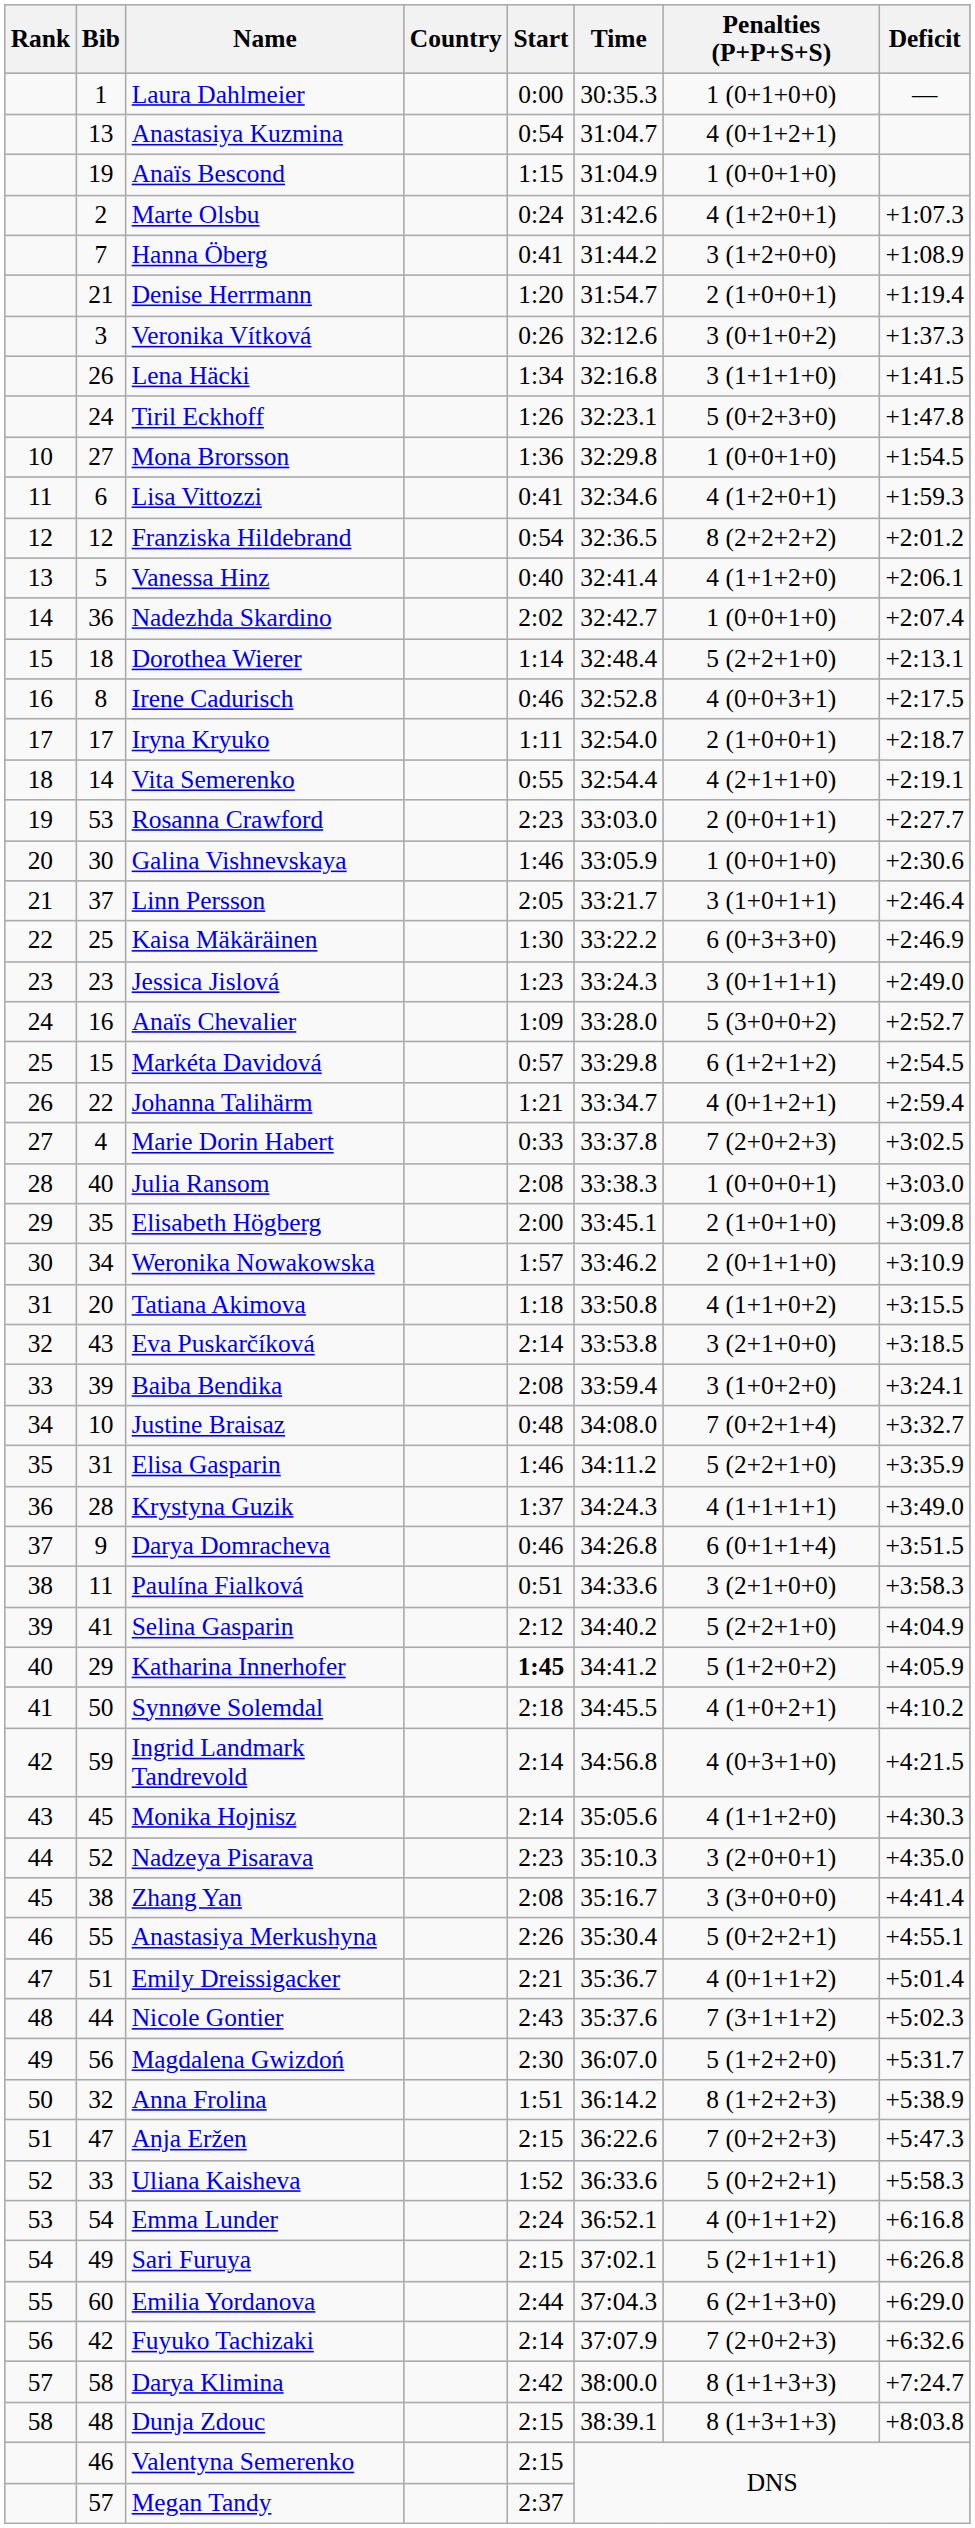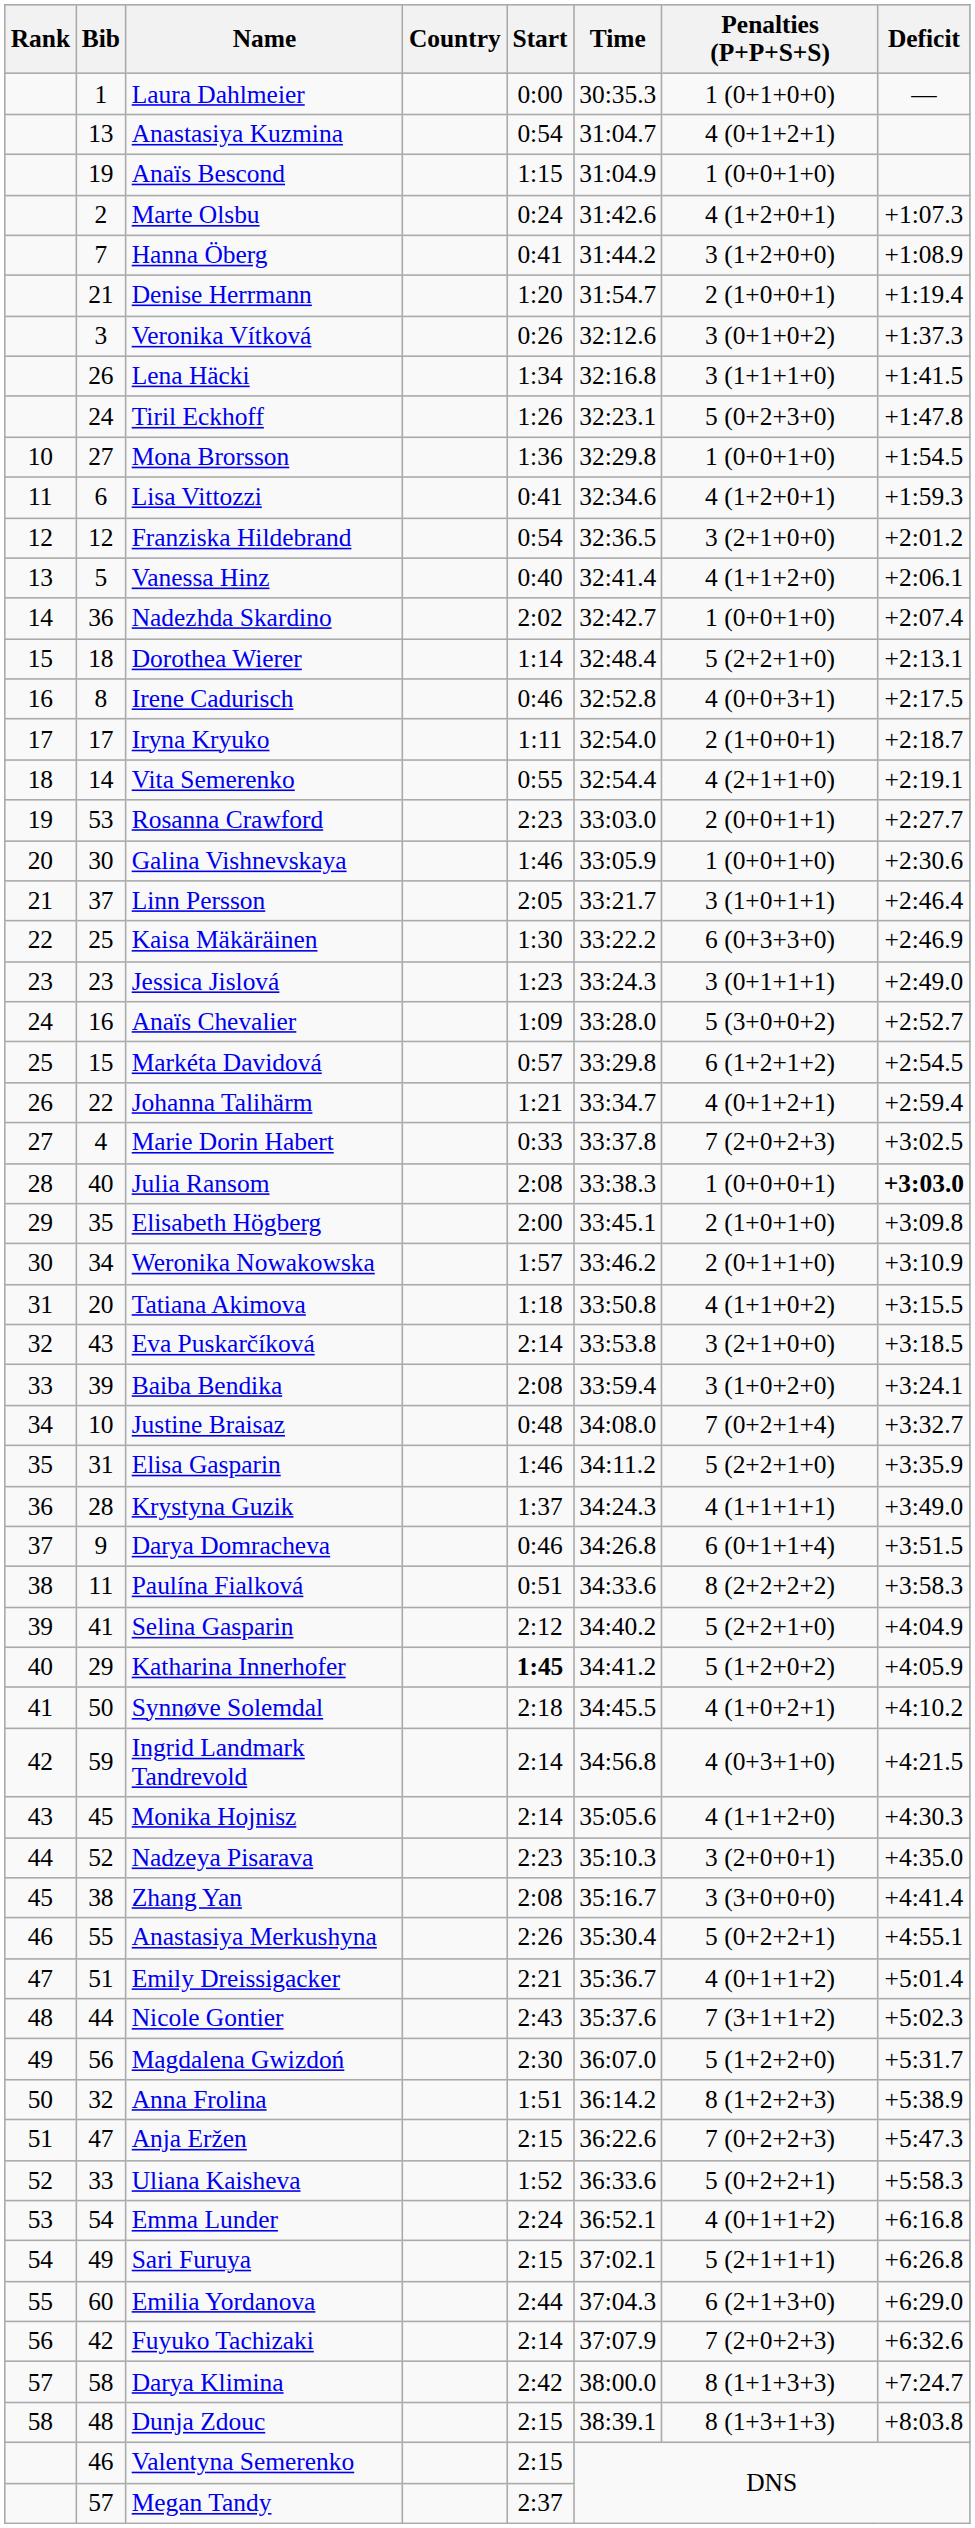(771, 537) 8 (2+2+2+2) -> (770, 537) 3 (2+1+0+0)
(925, 1182) normal -> (924, 1182) bold
(771, 1586) 3 (2+1+0+0) -> (770, 1586) 8 (2+2+2+2)
